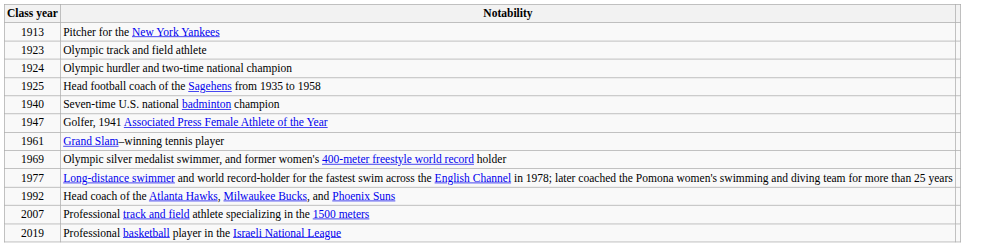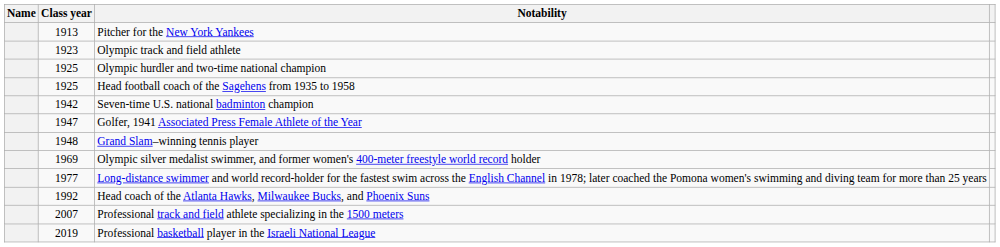+ column: (21, 13)
(32, 68) 1924 -> (67, 68) 1925
(32, 104) 1940 -> (67, 104) 1942
(32, 141) 1961 -> (67, 141) 1948
